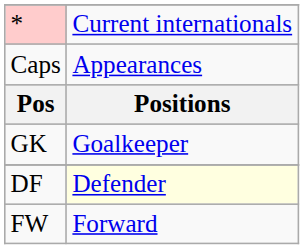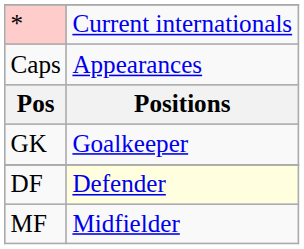+ row: (29, 223)
- row: (29, 223)
